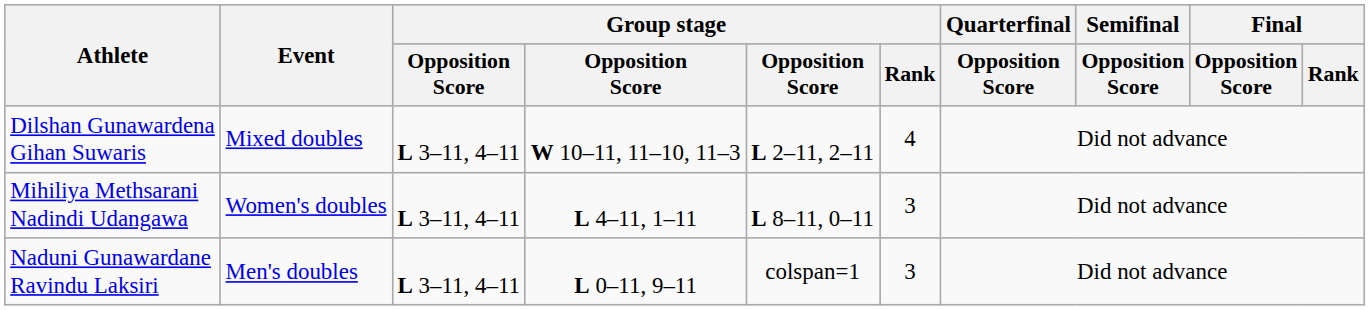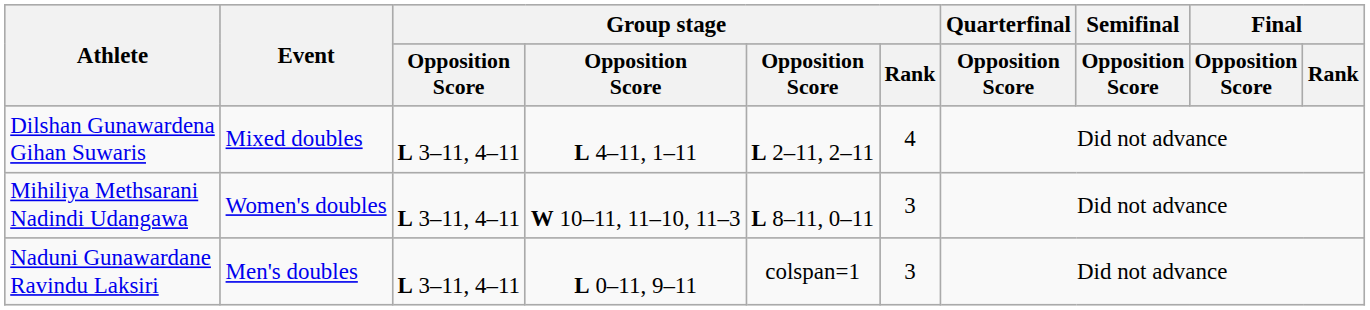(636, 152) W 10–11, 11–10, 11–3 -> (636, 152) L 4–11, 1–11
(636, 218) L 4–11, 1–11 -> (636, 218) W 10–11, 11–10, 11–3
